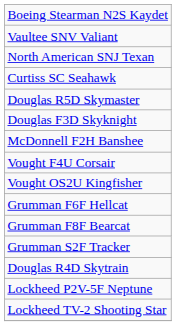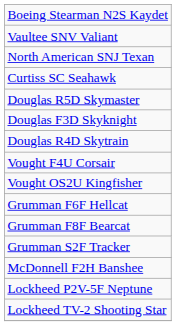(75, 141) McDonnell F2H Banshee -> (68, 141) Douglas R4D Skytrain
(68, 267) Douglas R4D Skytrain -> (75, 267) McDonnell F2H Banshee
